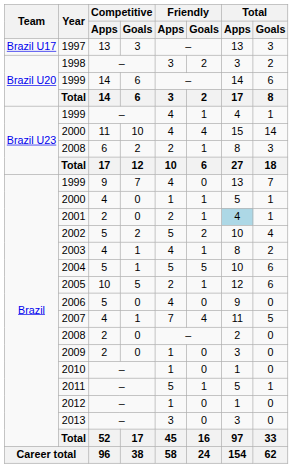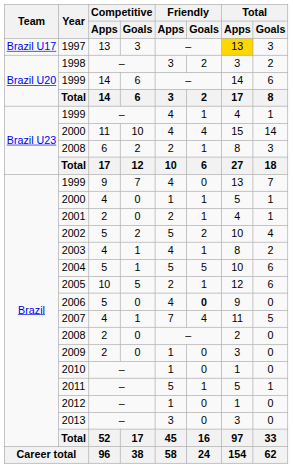(237, 47) no background -> (237, 47) gold background
(237, 217) lightblue background -> (237, 217) no background
(204, 302) normal -> (204, 302) bold
